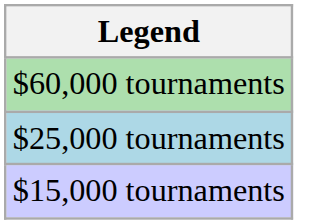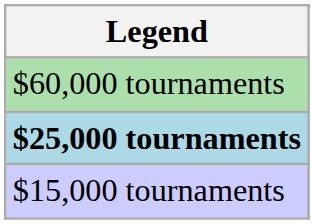(149, 137) normal -> (157, 137) bold
